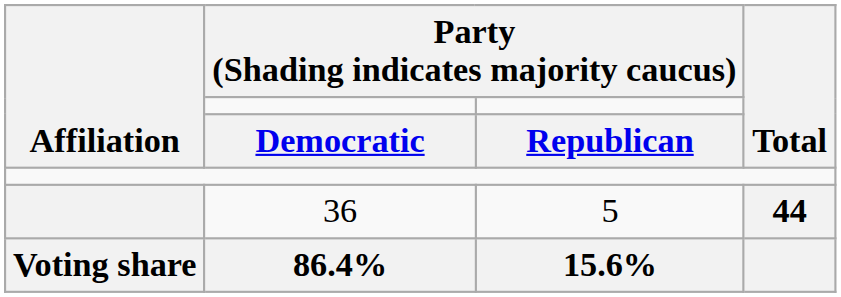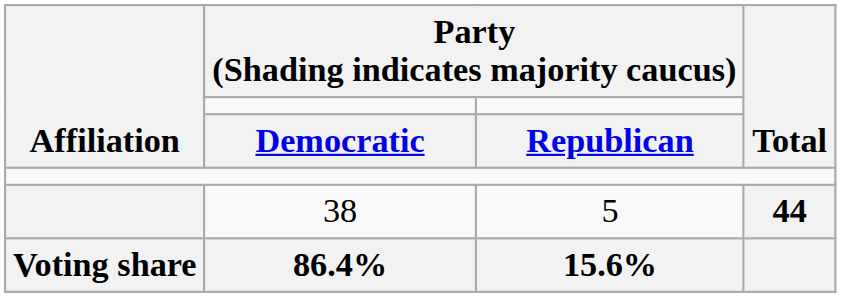(340, 210) 36 -> (340, 210) 38
